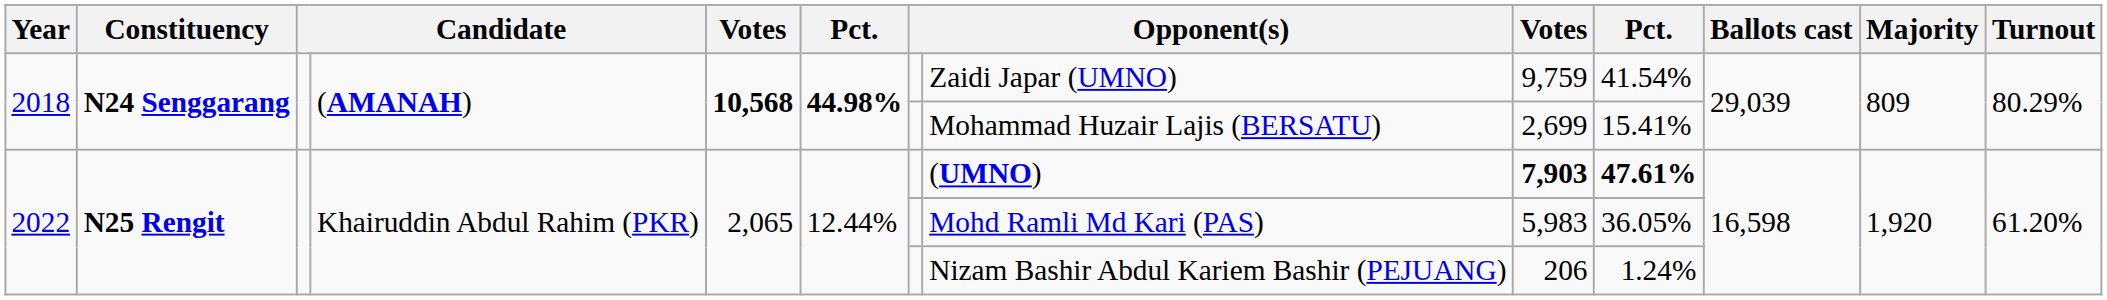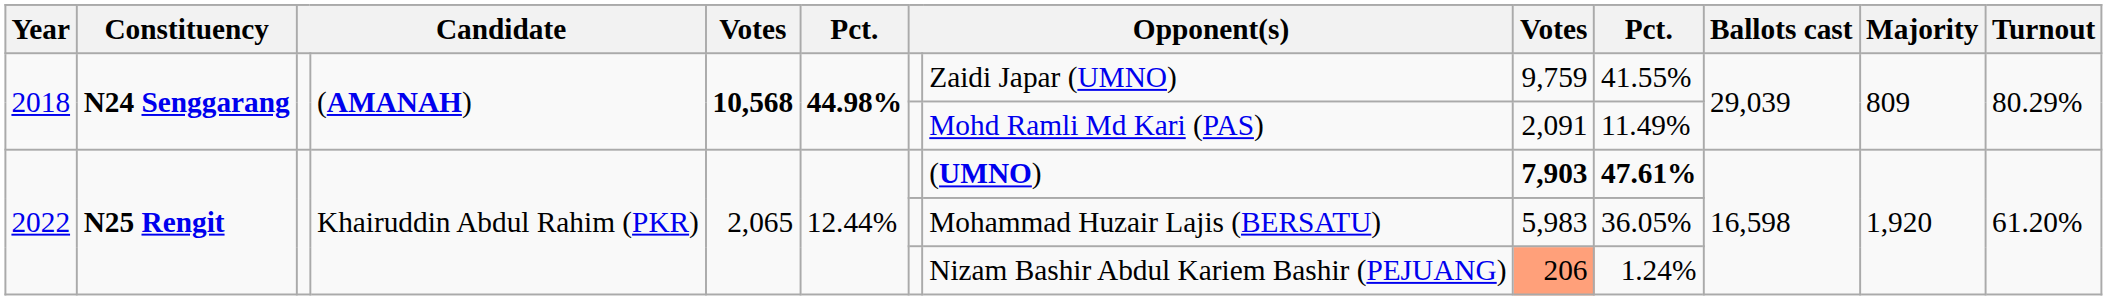(1646, 77) 41.54% -> (1646, 77) 41.55%
(1155, 125) Mohammad Huzair Lajis (BERSATU) -> (1096, 125) Mohd Ramli Md Kari (PAS)
(1554, 125) 2,699 -> (1554, 125) 2,091
(1646, 125) 15.41% -> (1646, 125) 11.49%
(1096, 222) Mohd Ramli Md Kari (PAS) -> (1155, 222) Mohammad Huzair Lajis (BERSATU)
(1565, 270) no background -> (1565, 270) lightsalmon background
